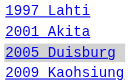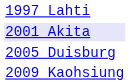(48, 32) no background -> (48, 32) lavender background
(61, 53) lightgrey background -> (61, 53) no background
